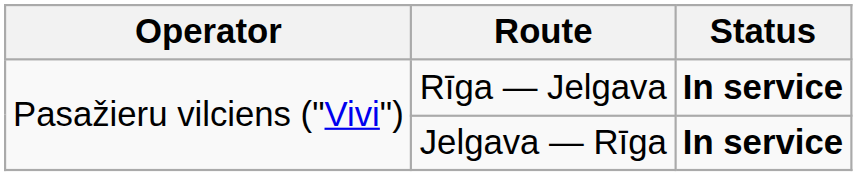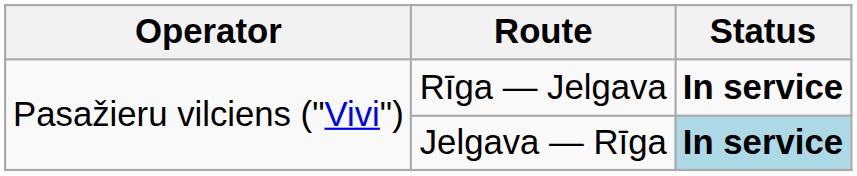(763, 142) no background -> (763, 142) lightblue background
